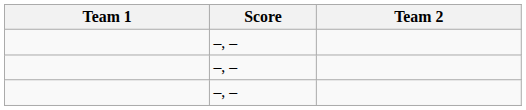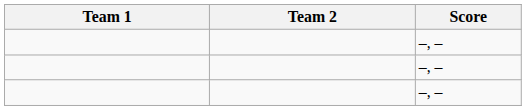columns swapped: (419, 17) <-> (263, 17)
